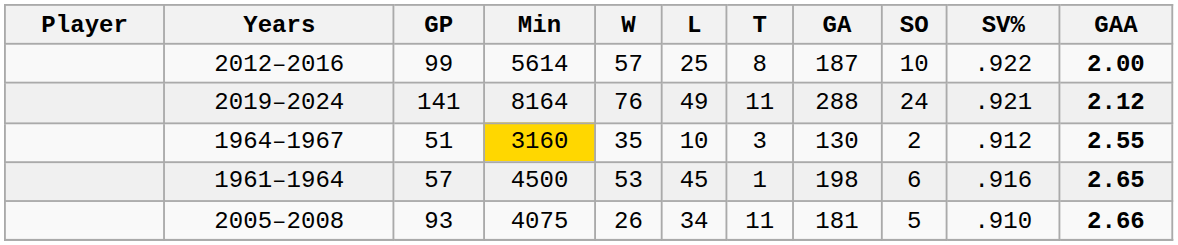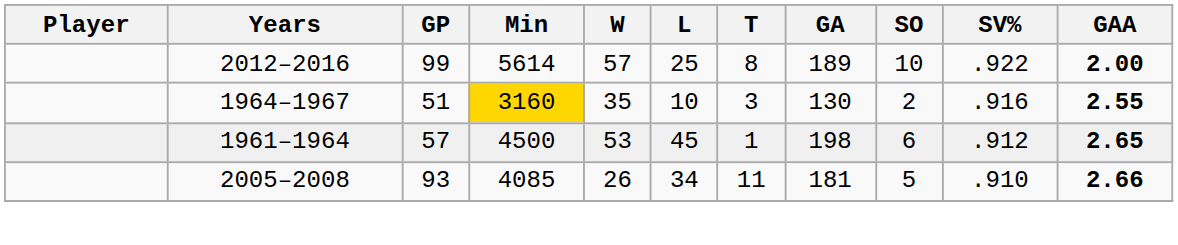(837, 64) 187 -> (830, 64) 189
- row: (279, 103)
(1003, 142) .912 -> (1000, 103) .916
(1003, 181) .916 -> (1000, 142) .912
(540, 221) 4075 -> (527, 181) 4085
